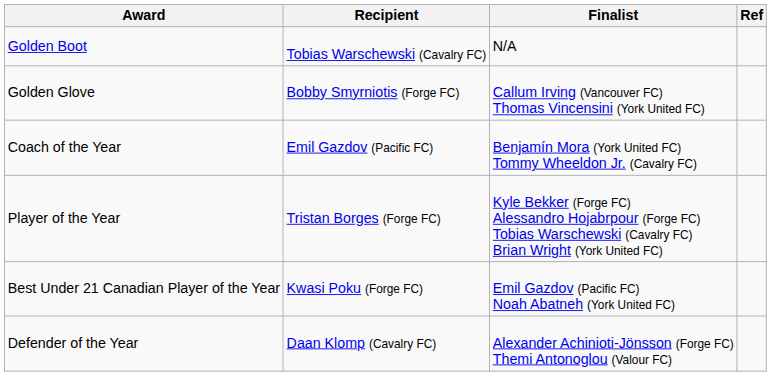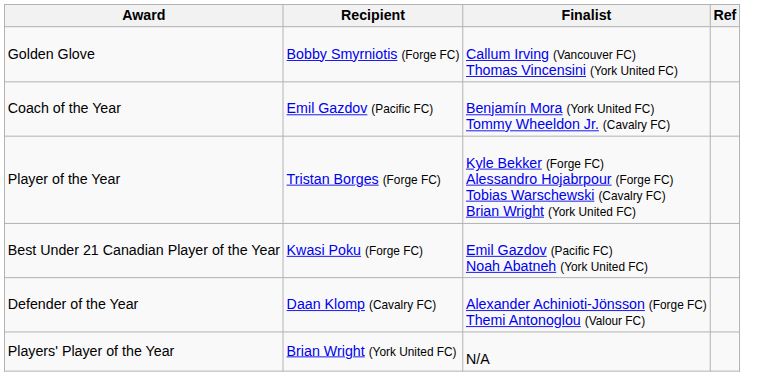- row: (47, 46)
+ row: (91, 351)
